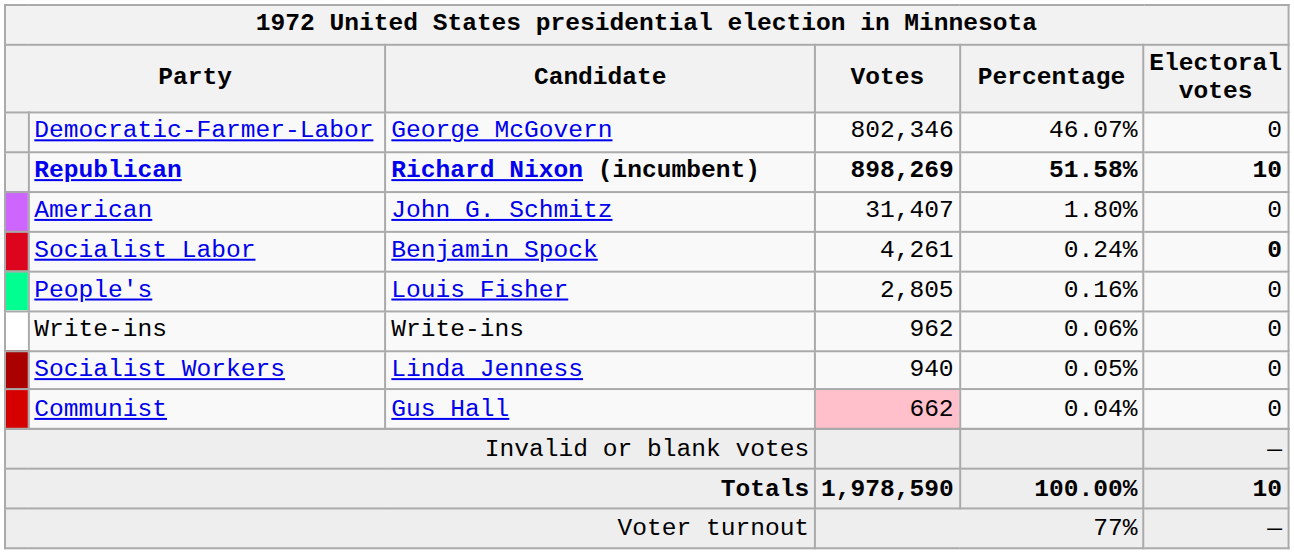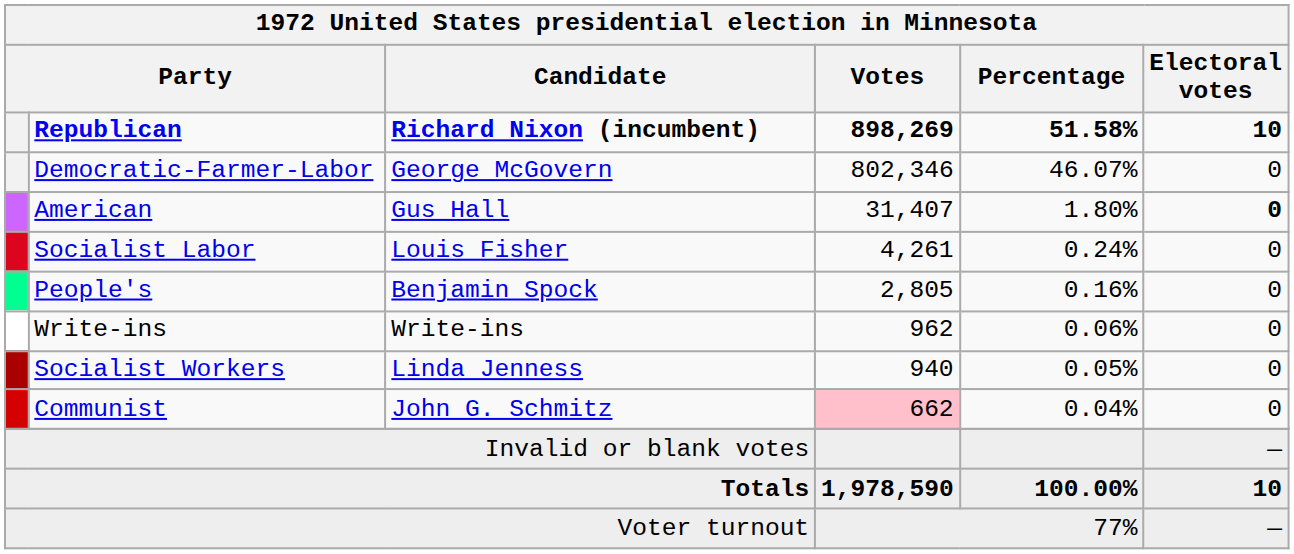rows swapped: (108, 172) <-> (204, 132)
(502, 212) John G. Schmitz -> (450, 212) Gus Hall
(1275, 212) normal -> (1275, 212) bold
(495, 251) Benjamin Spock -> (480, 251) Louis Fisher
(1275, 251) bold -> (1275, 251) normal
(480, 291) Louis Fisher -> (495, 291) Benjamin Spock
(450, 410) Gus Hall -> (502, 410) John G. Schmitz
